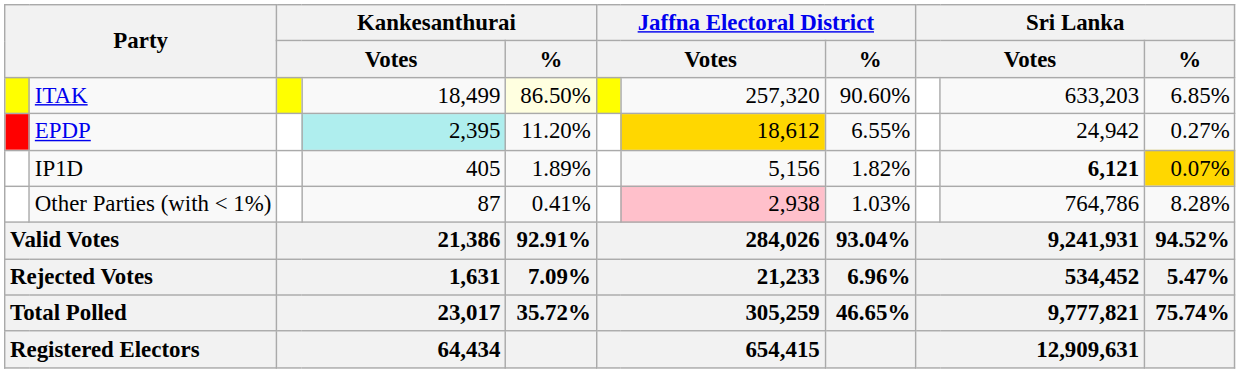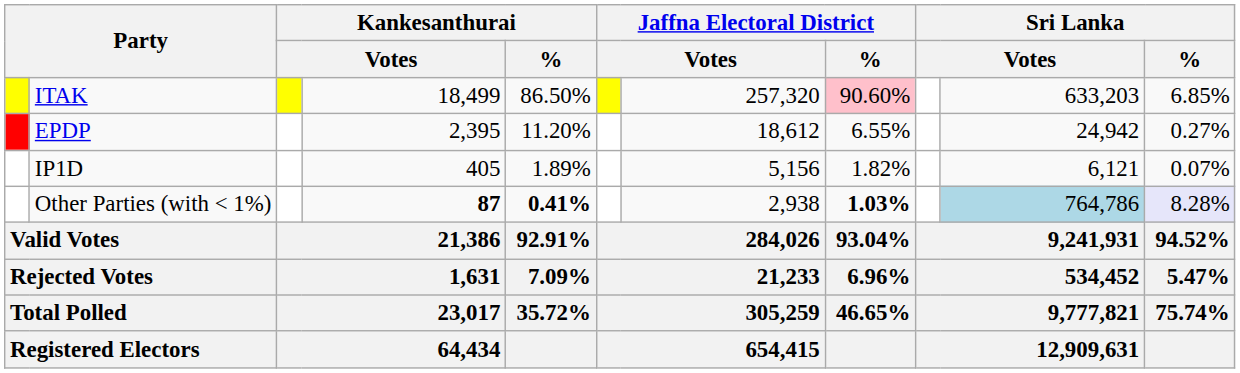(556, 95) lightyellow background -> (556, 95) no background
(875, 95) no background -> (875, 95) pink background
(475, 131) paleturquoise background -> (475, 131) no background
(788, 131) gold background -> (788, 131) no background
(1113, 167) bold -> (1113, 167) normal
(1200, 167) gold background -> (1200, 167) no background
(489, 204) normal -> (489, 204) bold
(561, 204) normal -> (559, 204) bold
(794, 204) pink background -> (794, 204) no background
(881, 204) normal -> (879, 204) bold
(1102, 204) no background -> (1102, 204) lightblue background
(1200, 204) no background -> (1200, 204) lavender background
